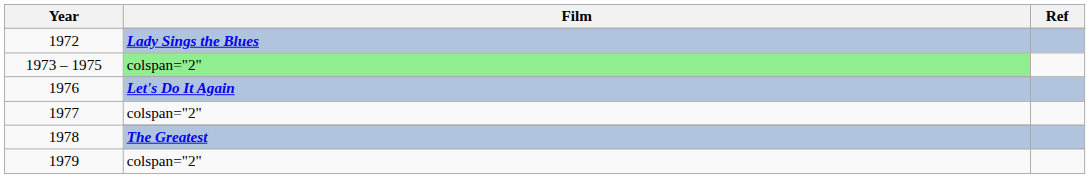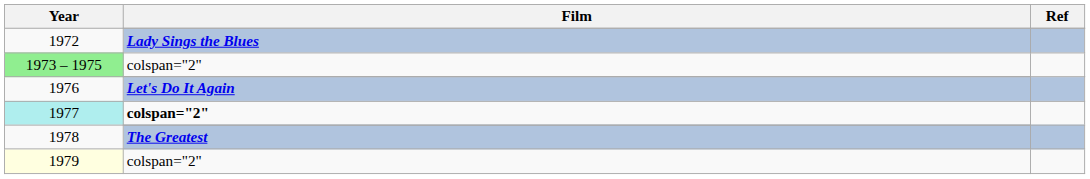(64, 64) no background -> (64, 64) lightgreen background
(164, 64) lightgreen background -> (164, 64) no background
(64, 112) no background -> (64, 112) paleturquoise background
(164, 112) normal -> (168, 112) bold
(64, 161) no background -> (64, 161) lightyellow background
